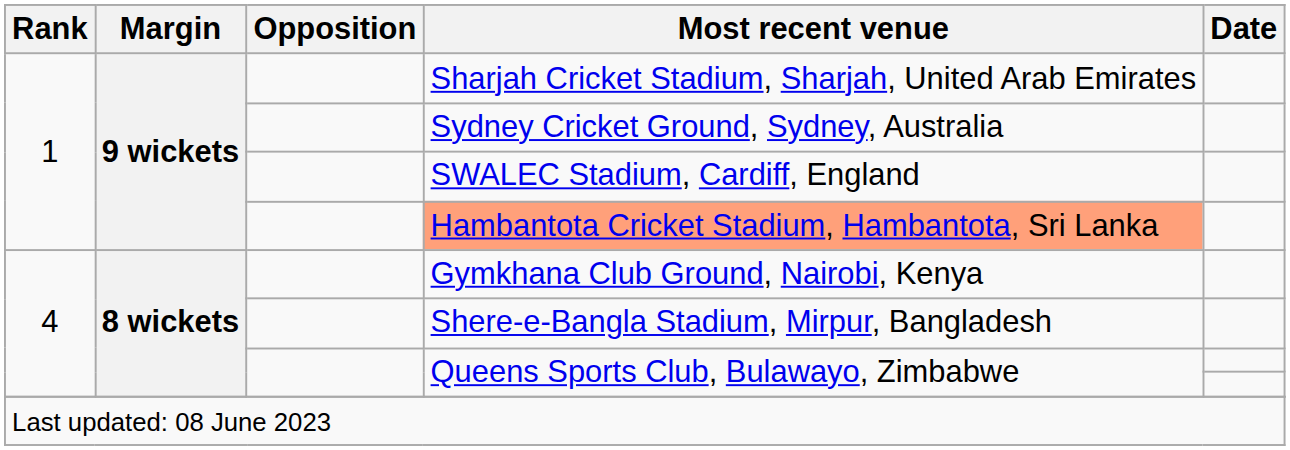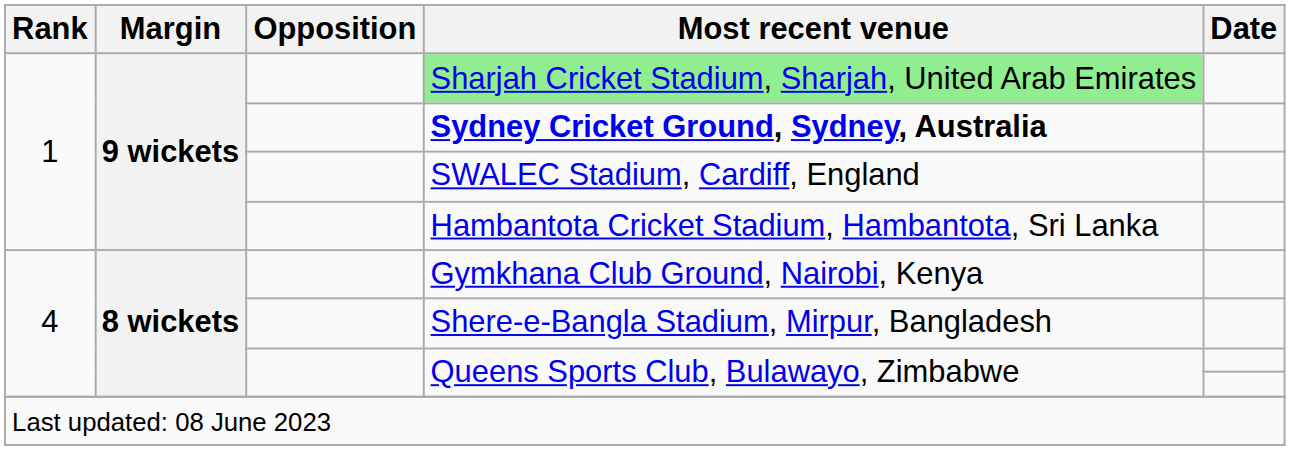(813, 77) no background -> (813, 77) lightgreen background
(717, 126) normal -> (739, 126) bold
(794, 224) lightsalmon background -> (794, 224) no background
